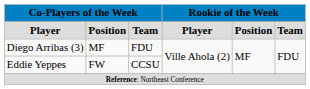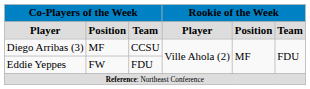(142, 47) FDU -> (145, 47) CCSU
(145, 64) CCSU -> (142, 64) FDU
